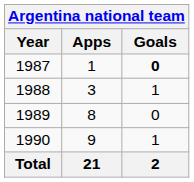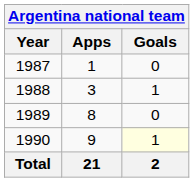(155, 66) bold -> (155, 66) normal
(155, 139) no background -> (155, 139) lightyellow background
